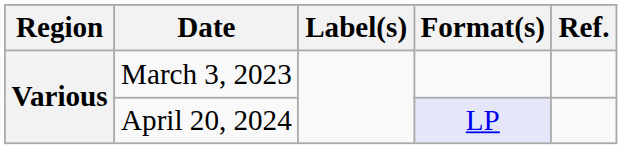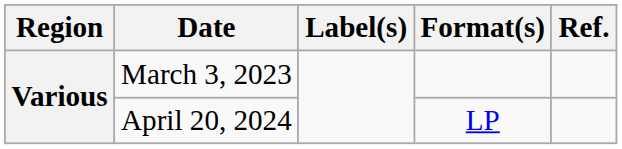(483, 119) lavender background -> (483, 119) no background
